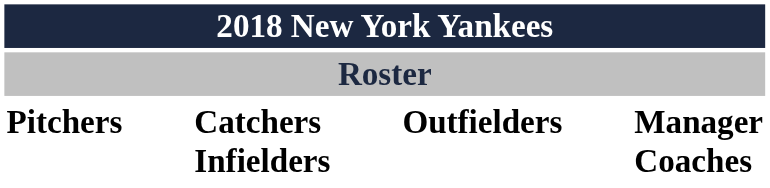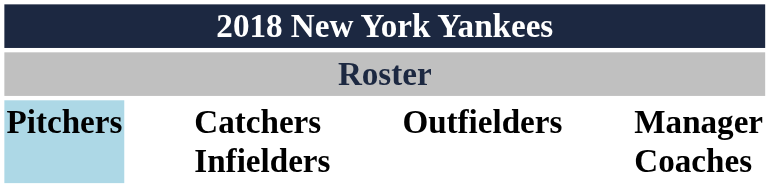(64, 121) no background -> (64, 121) lightblue background
